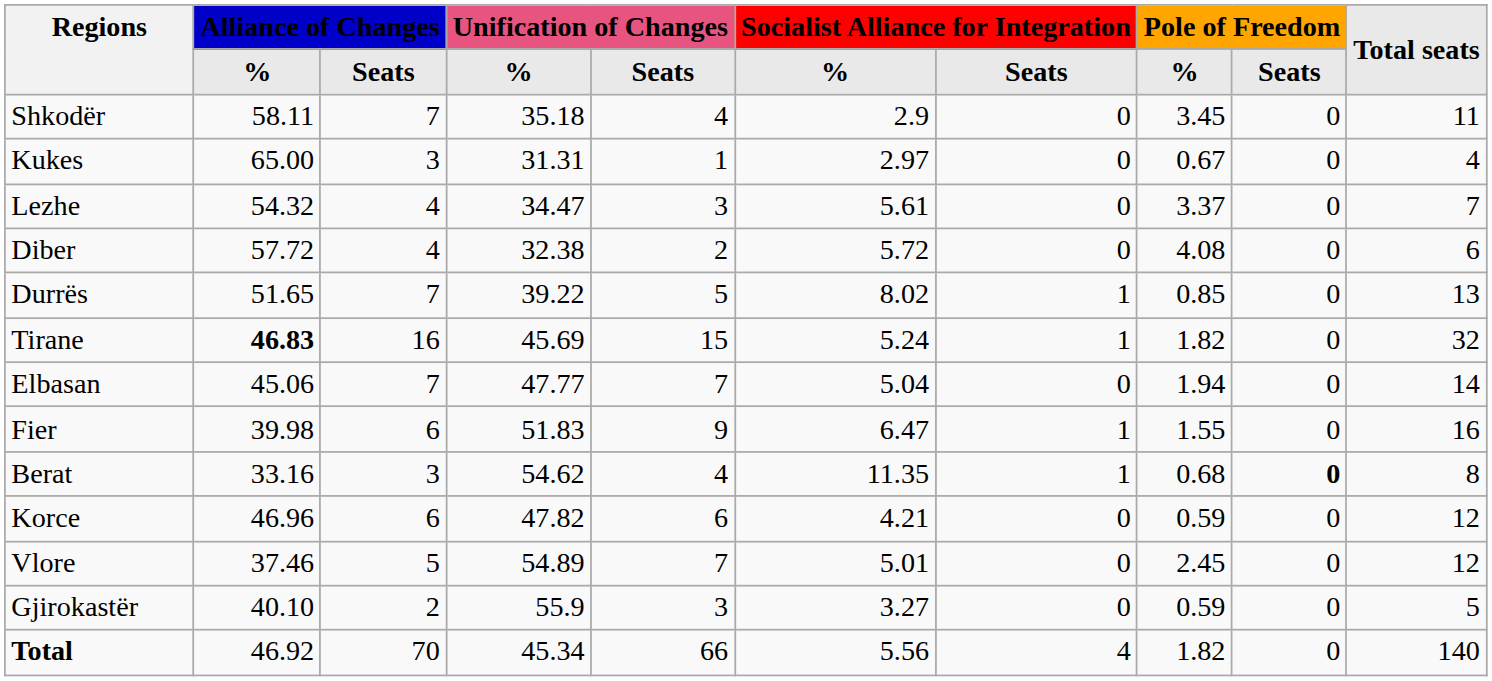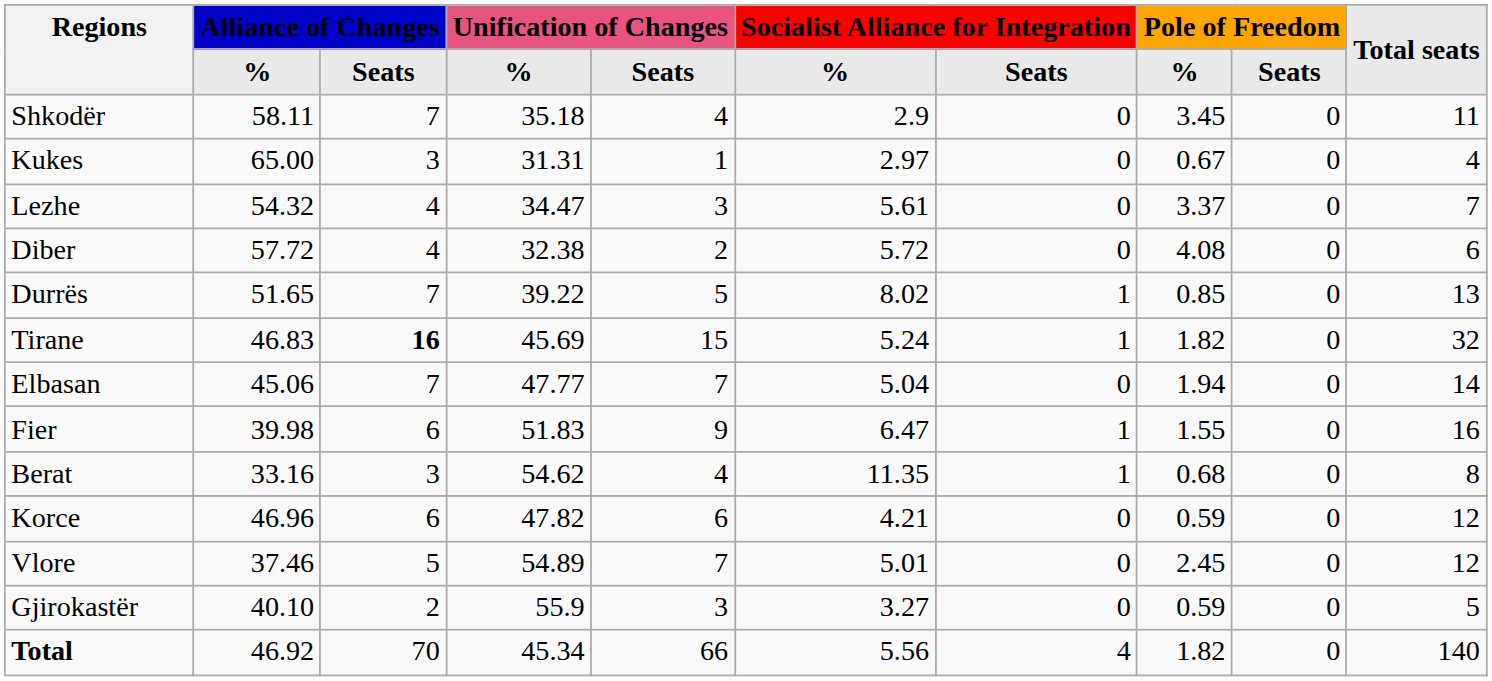(282, 339) bold -> (282, 339) normal
(426, 339) normal -> (426, 339) bold
(1333, 473) bold -> (1333, 473) normal
